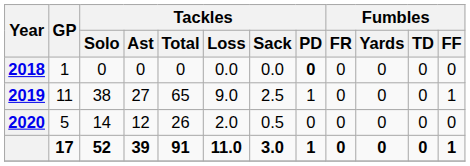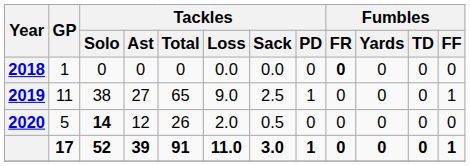(311, 69) bold -> (311, 69) normal
(341, 69) normal -> (341, 69) bold
(102, 122) normal -> (102, 122) bold
